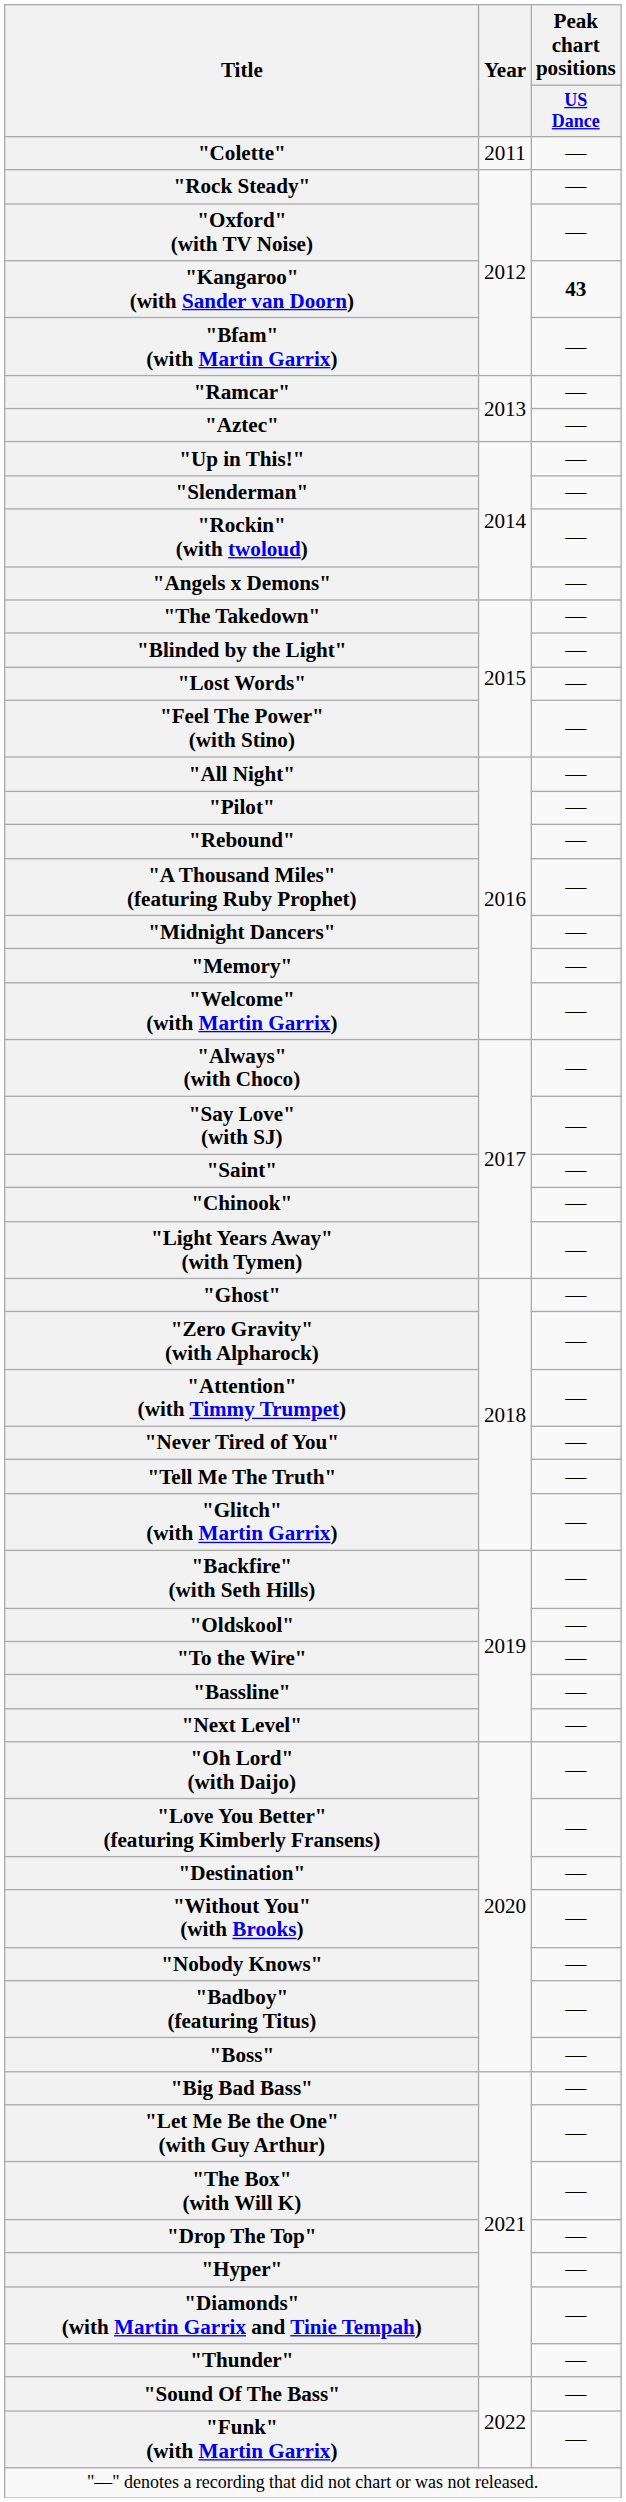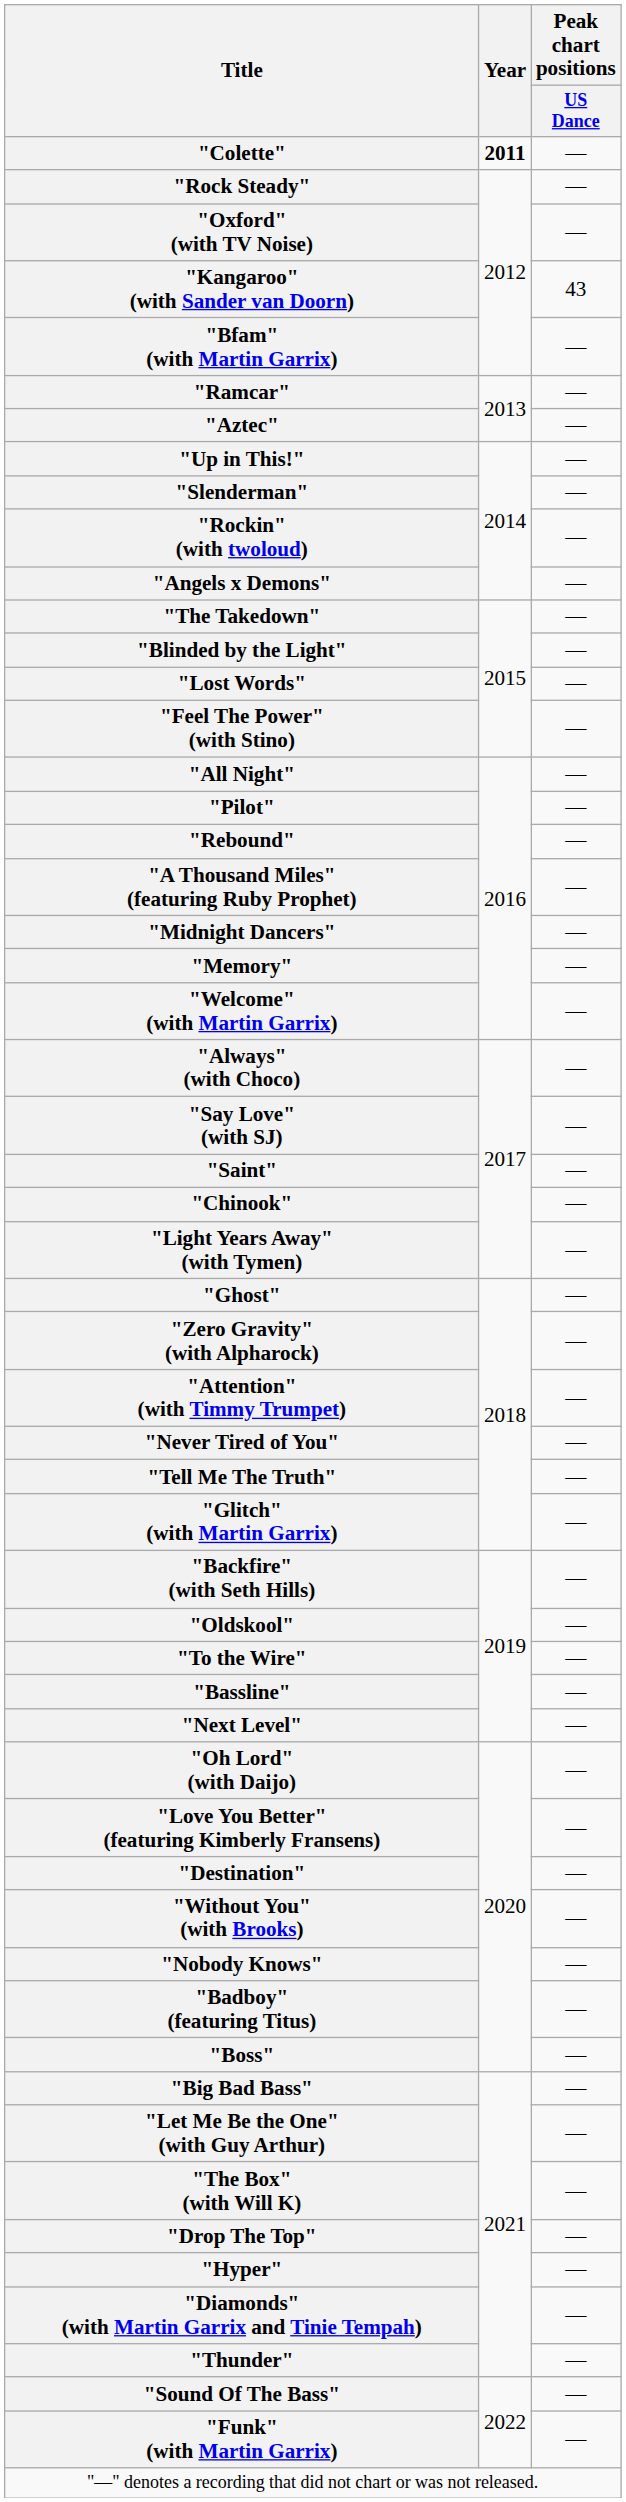(505, 152) normal -> (505, 152) bold
(576, 289) bold -> (576, 289) normal
